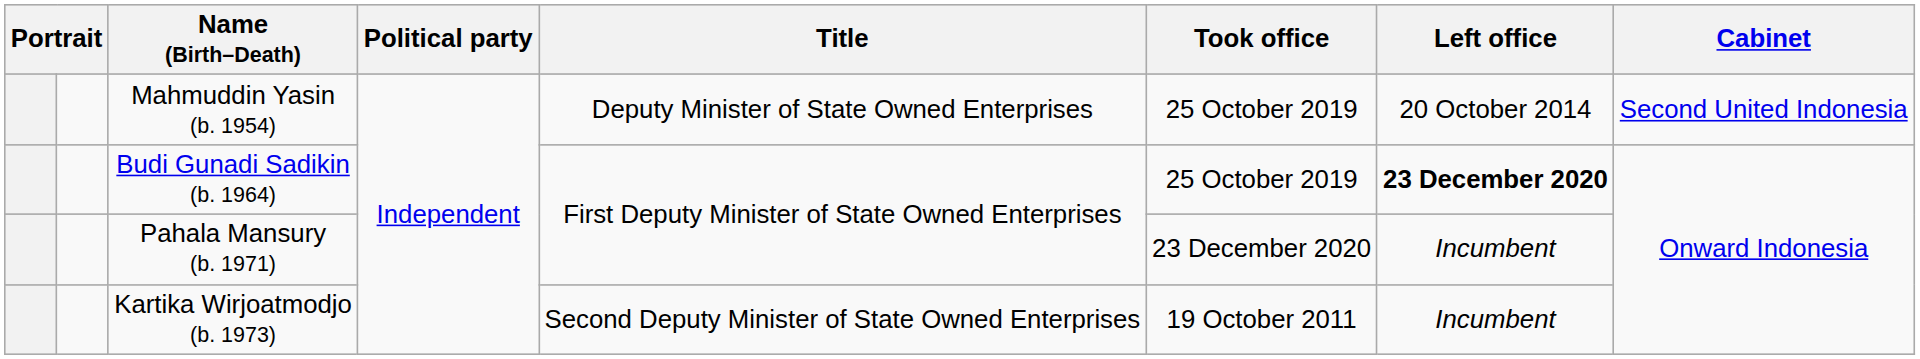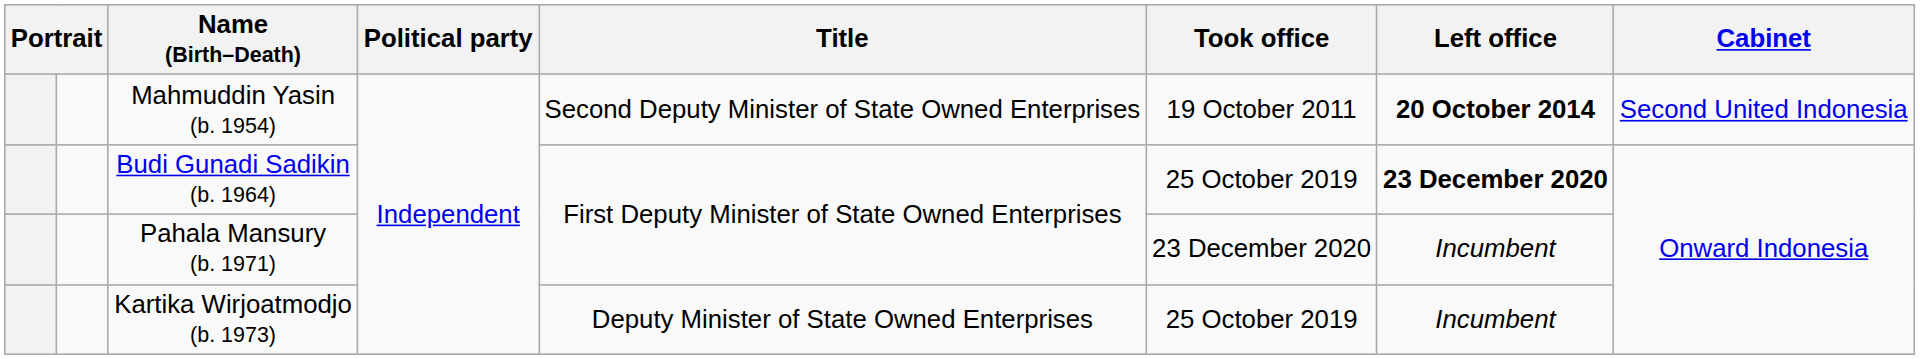(842, 109) Deputy Minister of State Owned Enterprises -> (842, 109) Second Deputy Minister of State Owned Enterprises
(1262, 109) 25 October 2019 -> (1262, 109) 19 October 2011
(1495, 109) normal -> (1495, 109) bold
(842, 318) Second Deputy Minister of State Owned Enterprises -> (842, 318) Deputy Minister of State Owned Enterprises
(1262, 318) 19 October 2011 -> (1262, 318) 25 October 2019
